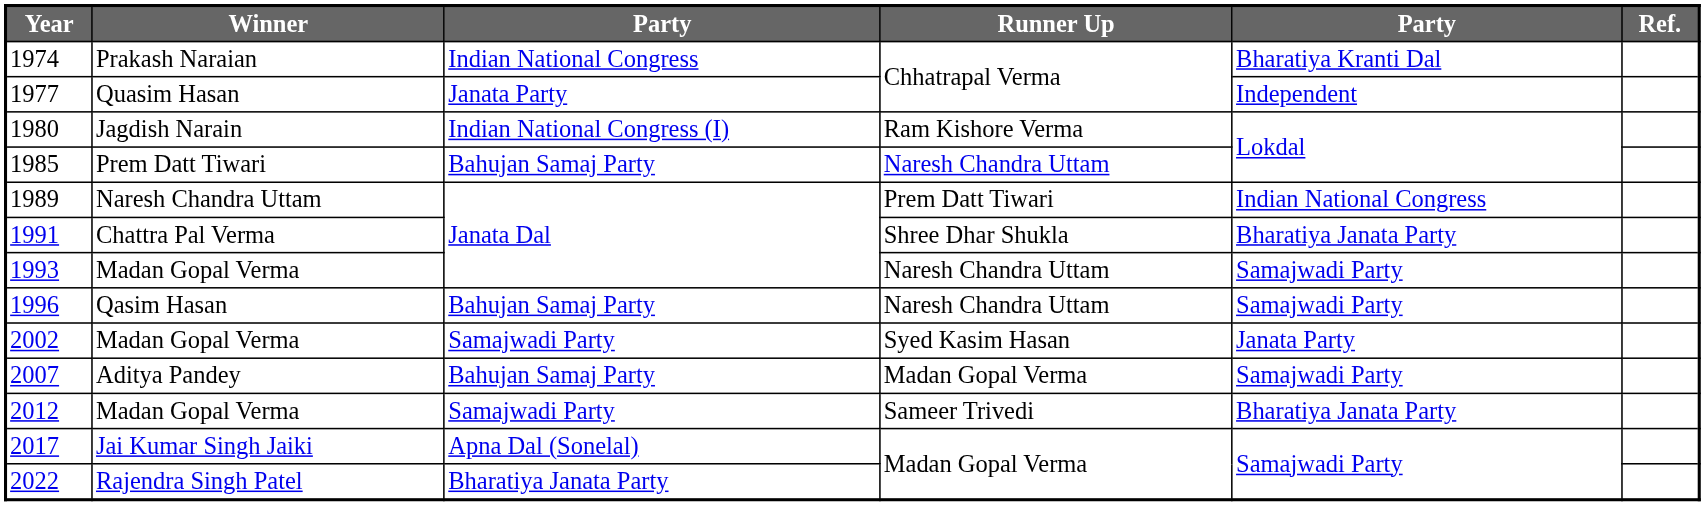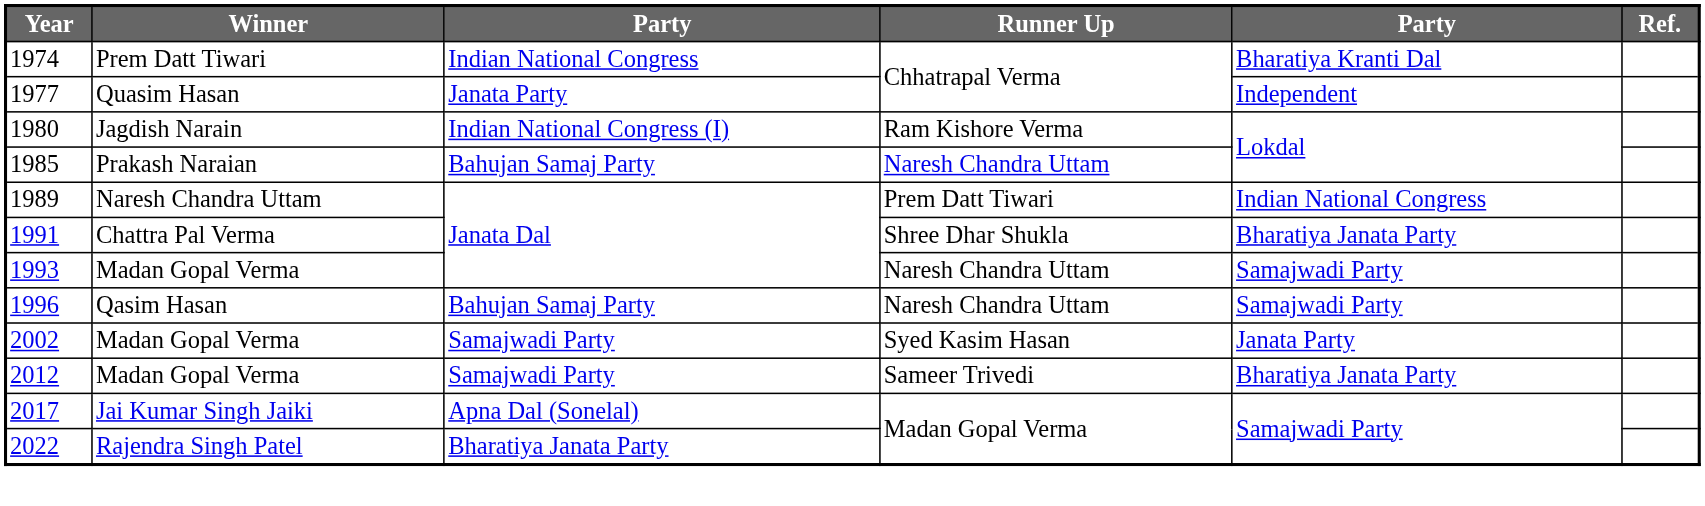(177, 58) Prakash Naraian -> (181, 58) Prem Datt Tiwari
(181, 164) Prem Datt Tiwari -> (177, 164) Prakash Naraian
- row: (35, 375)
